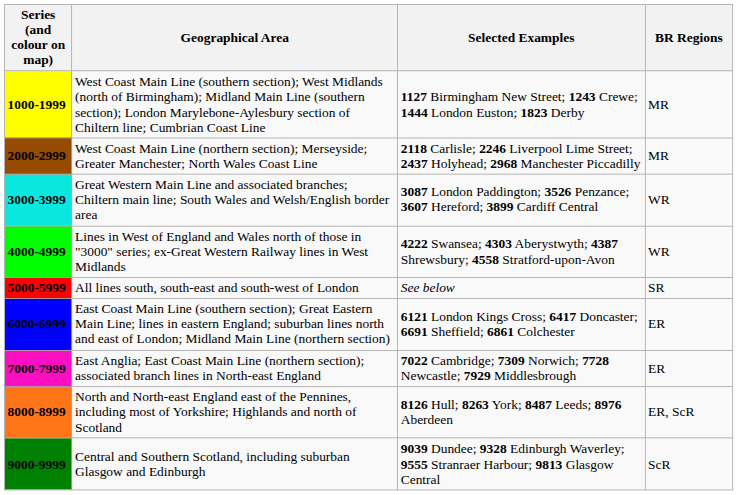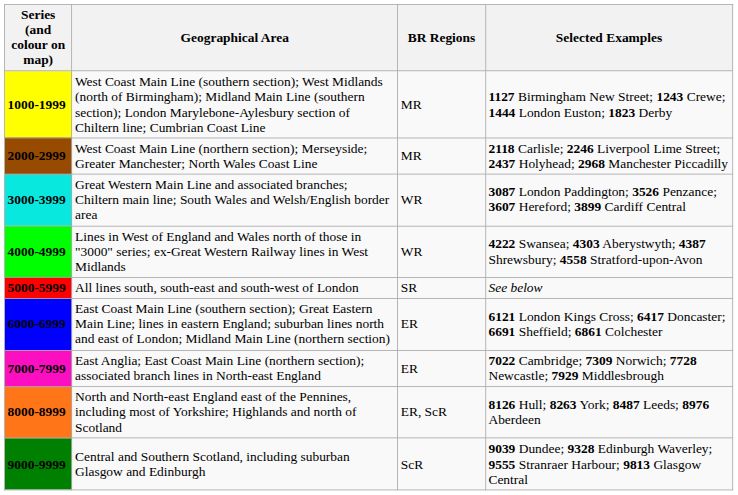columns swapped: (521, 37) <-> (689, 37)
